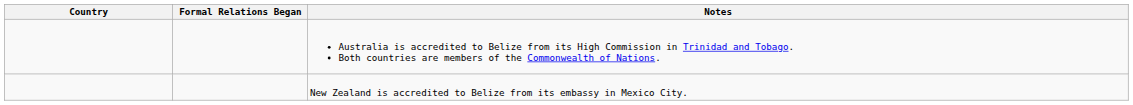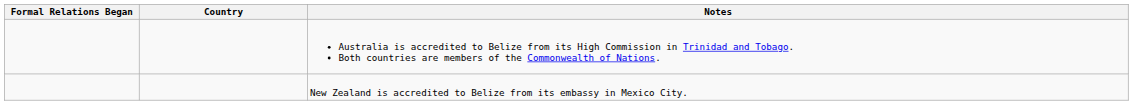columns swapped: (89, 12) <-> (240, 12)
